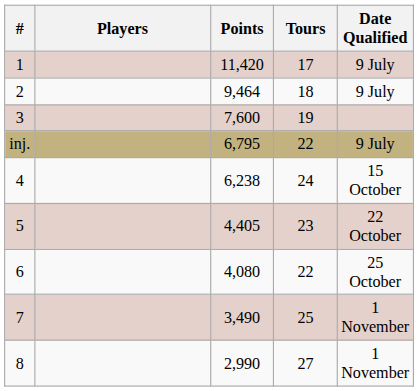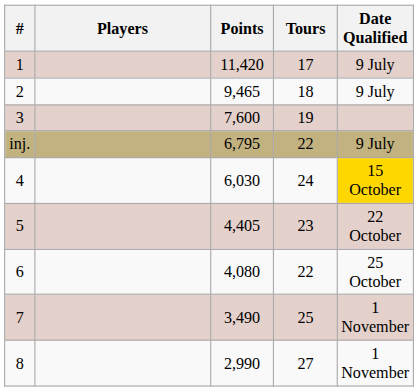(242, 91) 9,464 -> (242, 91) 9,465
(242, 180) 6,238 -> (242, 180) 6,030
(375, 180) no background -> (375, 180) gold background
